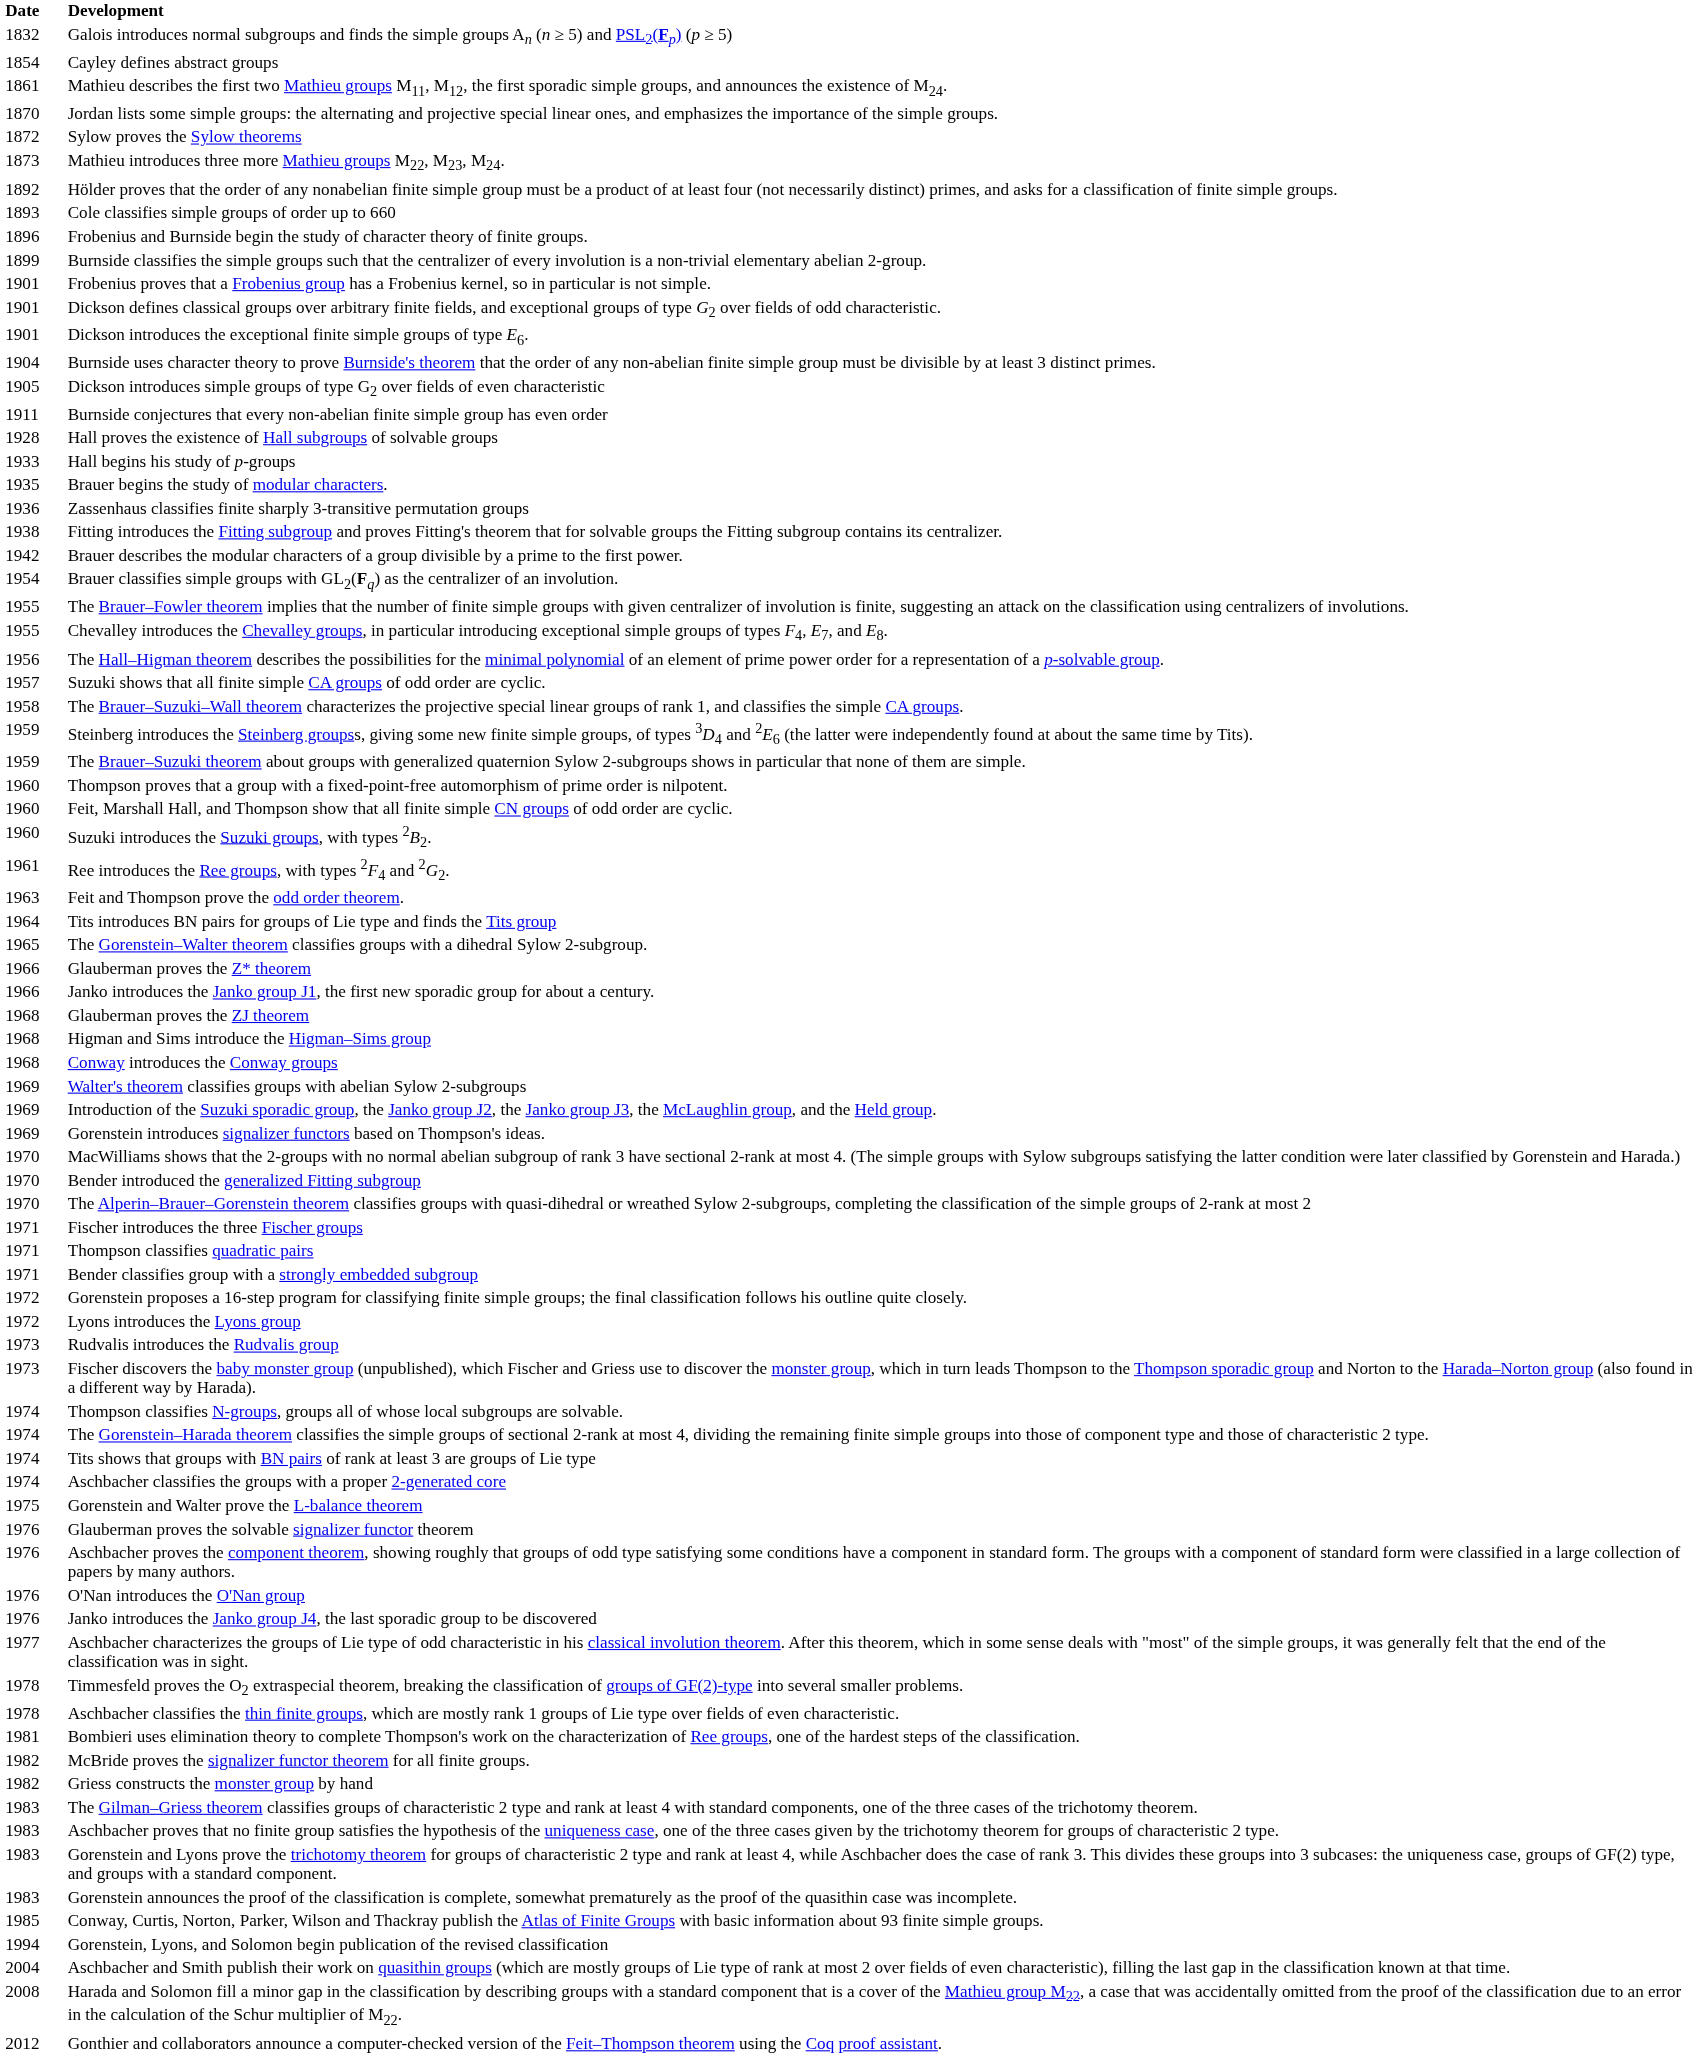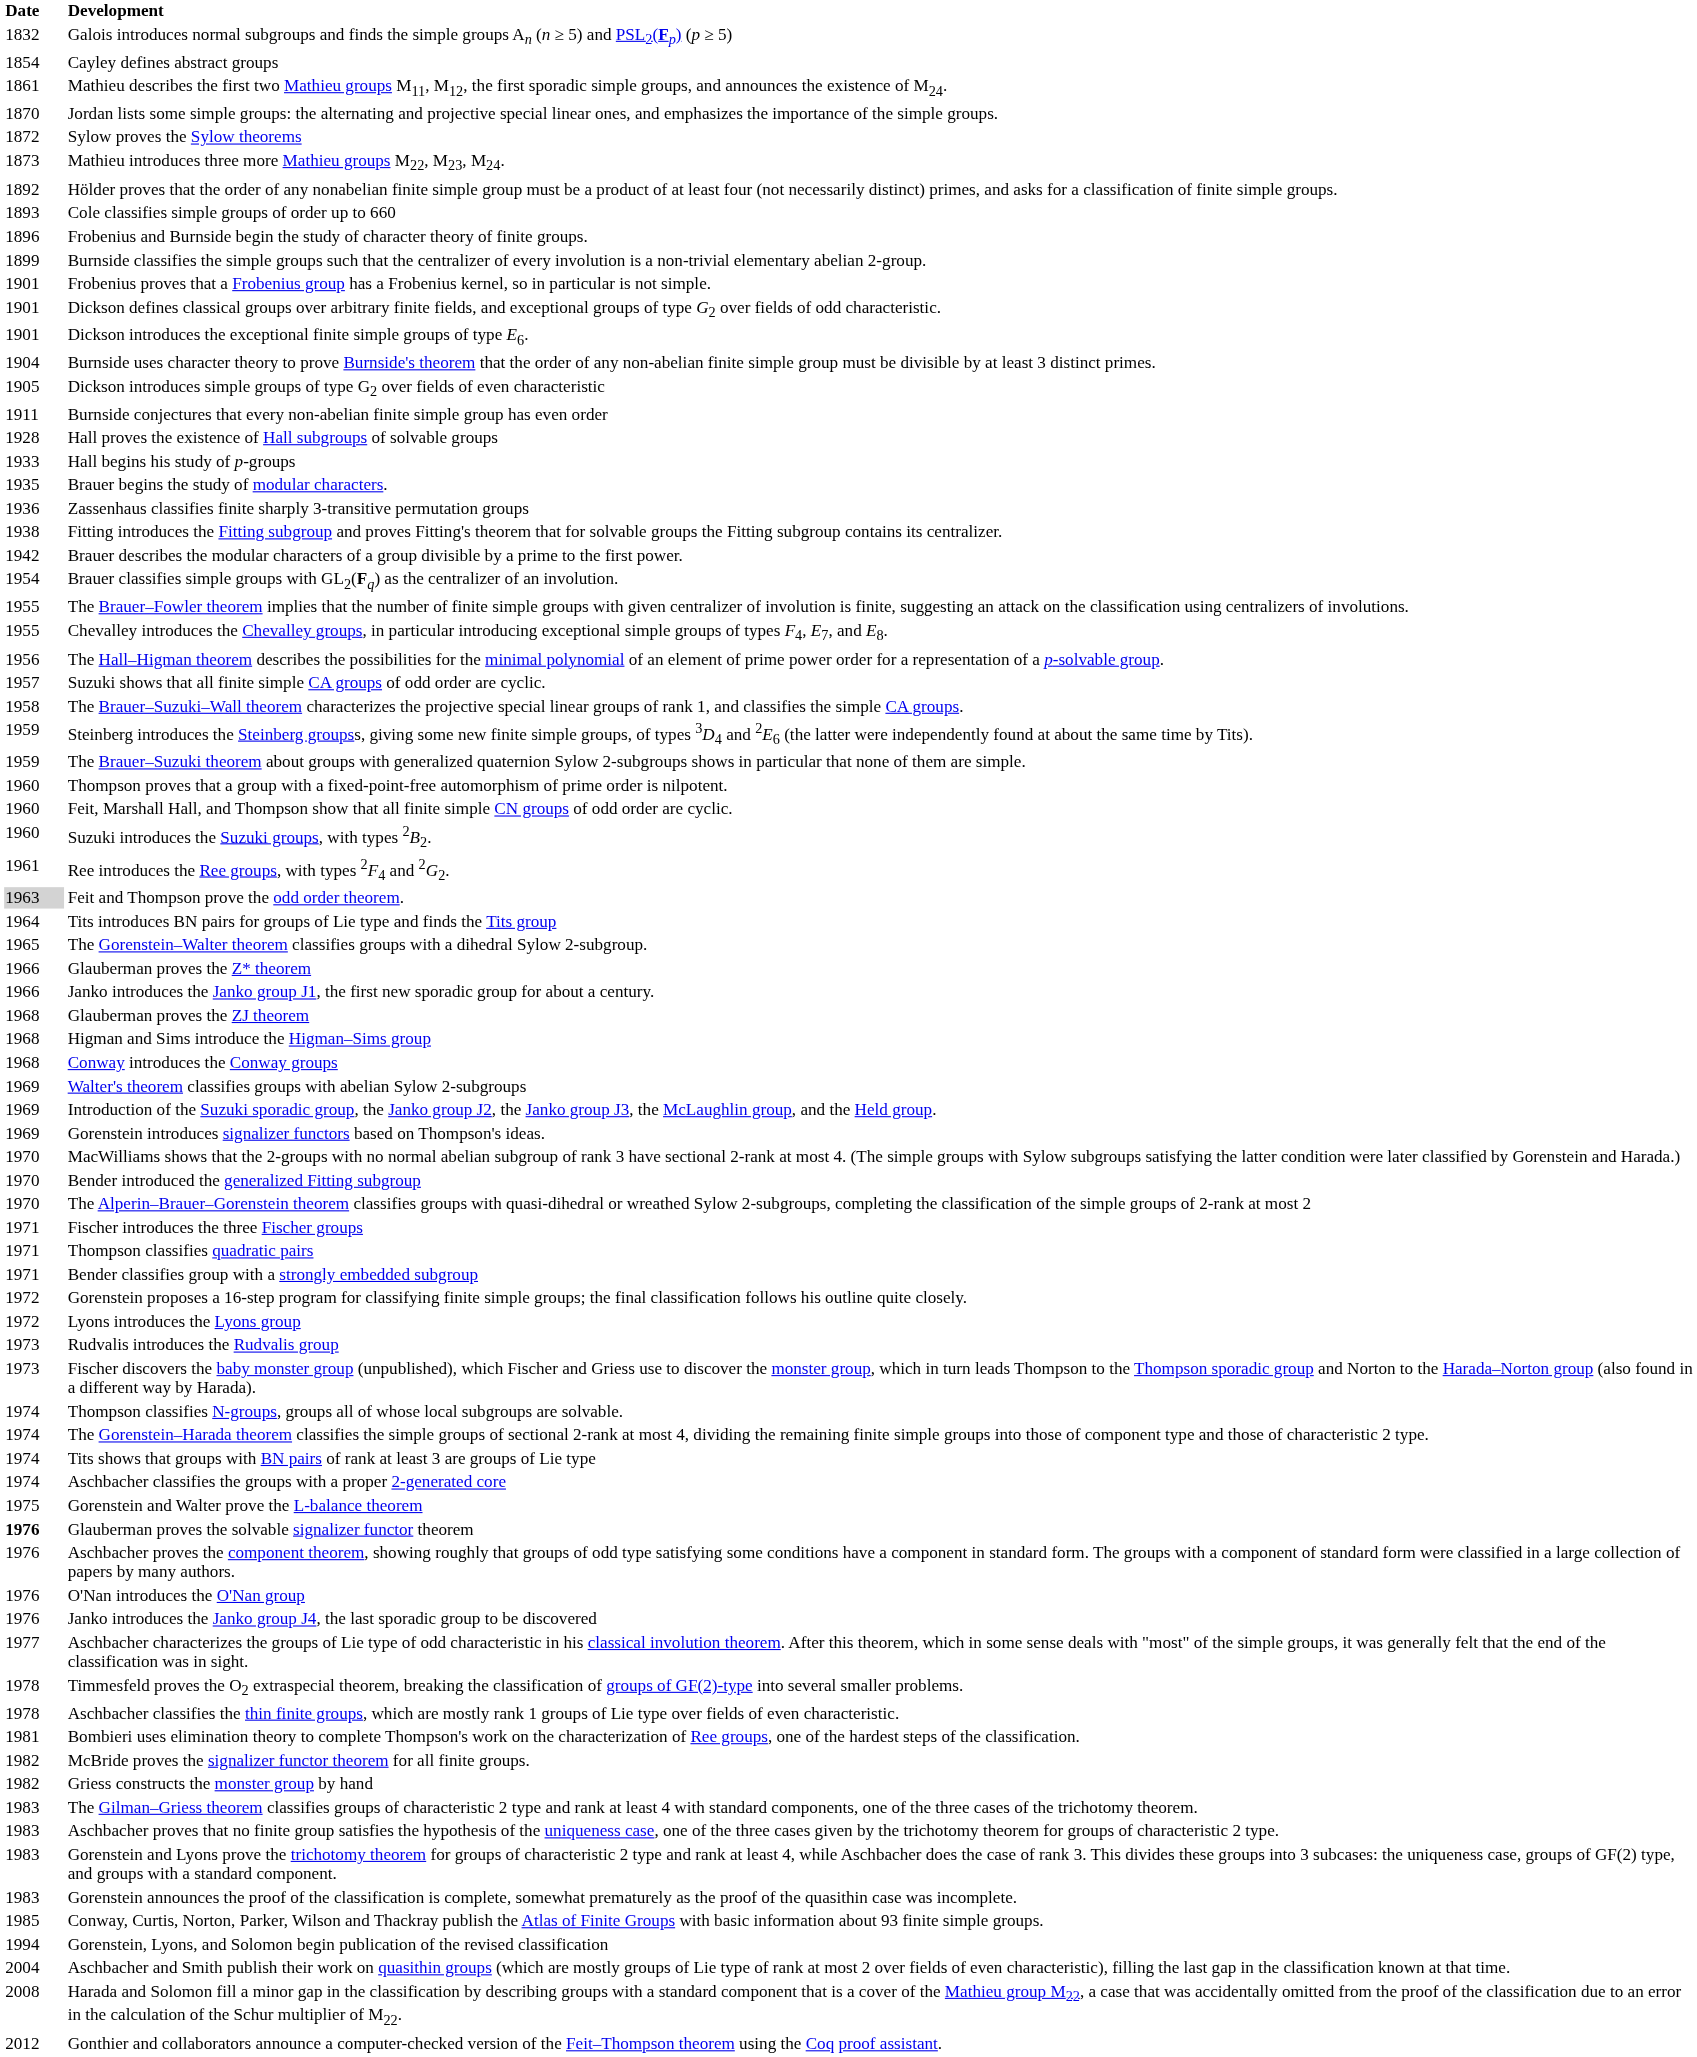(22, 897) no background -> (22, 897) lightgrey background
(22, 1529) normal -> (22, 1529) bold
